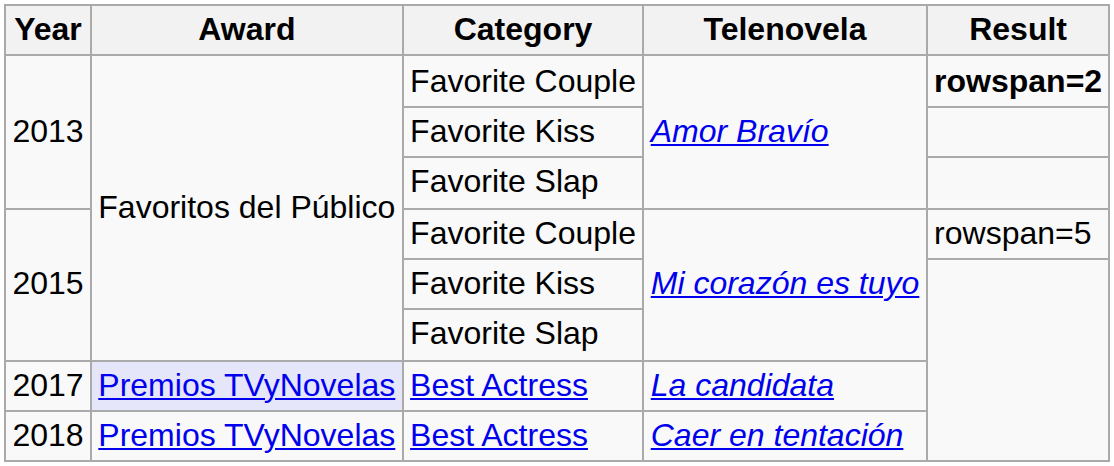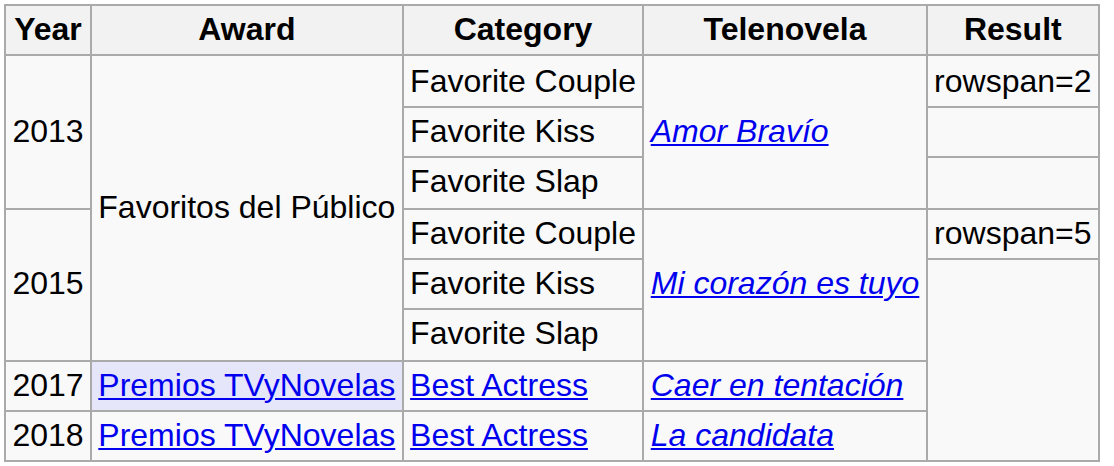(1018, 80) bold -> (1013, 80) normal
(742, 385) La candidata -> (777, 385) Caer en tentación
(777, 435) Caer en tentación -> (742, 435) La candidata
